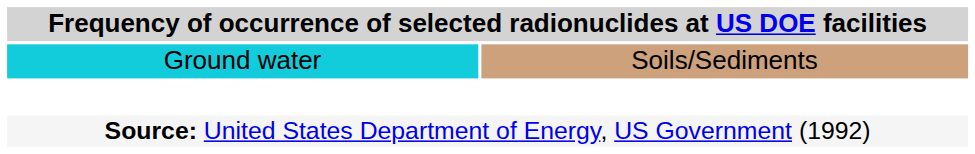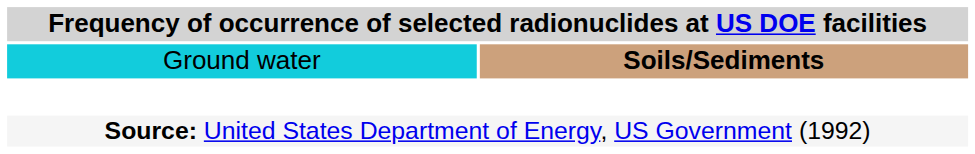(725, 61) normal -> (724, 61) bold
